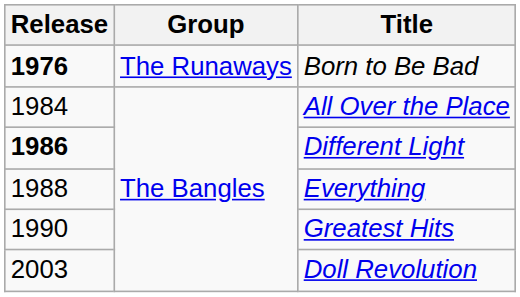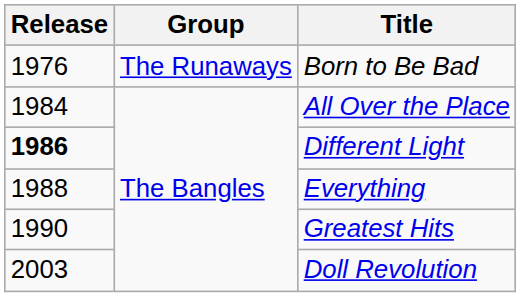(39, 65) bold -> (39, 65) normal
